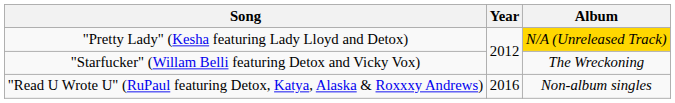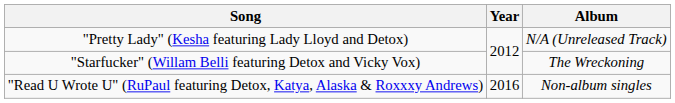(596, 39) gold background -> (596, 39) no background
